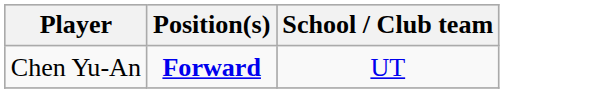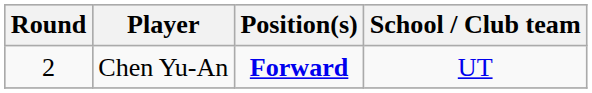+ column: (49, 25)
